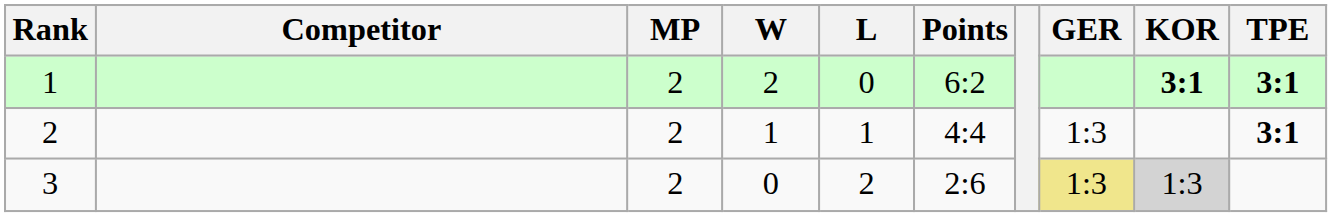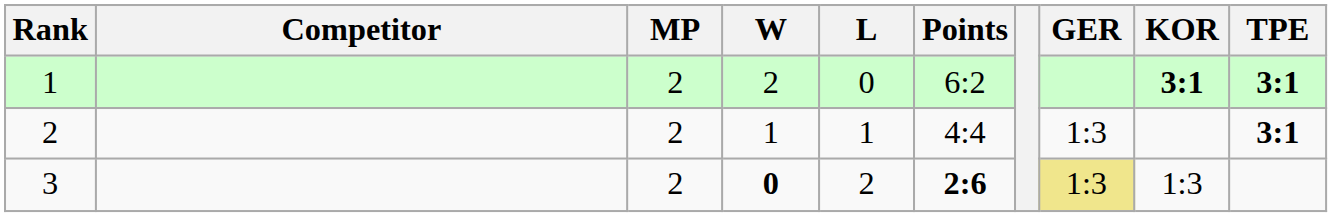(771, 183) normal -> (771, 183) bold
(965, 183) normal -> (965, 183) bold
(1182, 183) lightgrey background -> (1182, 183) no background
